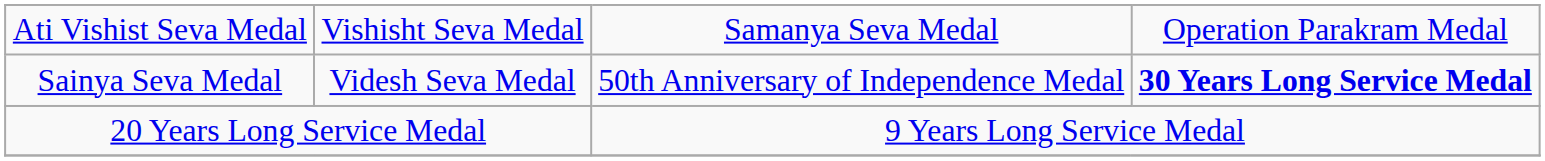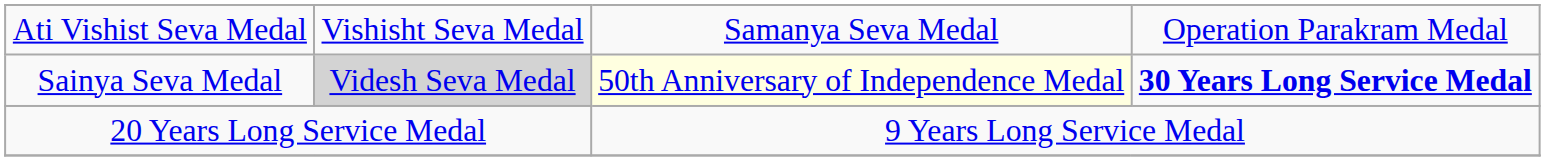(453, 79) no background -> (453, 79) lightgrey background
(861, 79) no background -> (861, 79) lightyellow background
